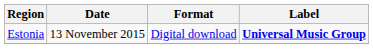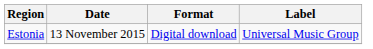(304, 33) bold -> (300, 33) normal
